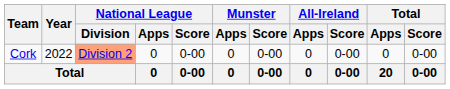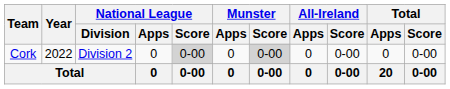(105, 53) lightsalmon background -> (105, 53) no background
(192, 53) no background -> (192, 53) lightgrey background
(270, 53) no background -> (270, 53) lightgrey background
